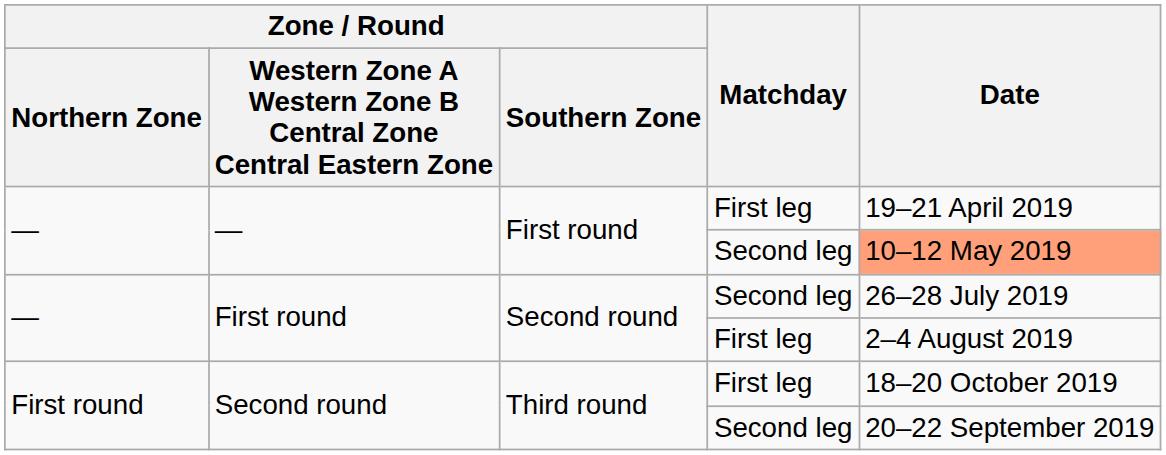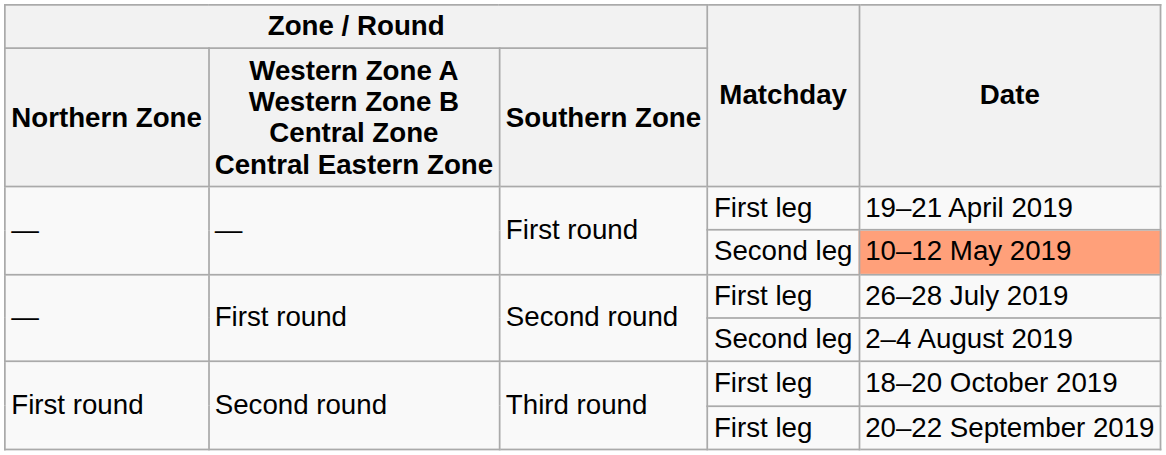(783, 295) Second leg -> (763, 295) First leg
(763, 339) First leg -> (783, 339) Second leg
(783, 427) Second leg -> (763, 427) First leg
